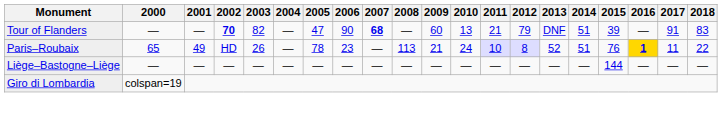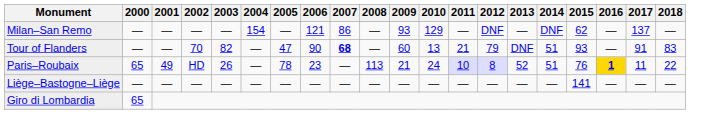+ row: (49, 30)
(229, 30) bold -> (197, 48) normal
(614, 30) 39 -> (581, 48) 93
(614, 65) 144 -> (581, 83) 141
(153, 83) colspan=19 -> (137, 100) 65
